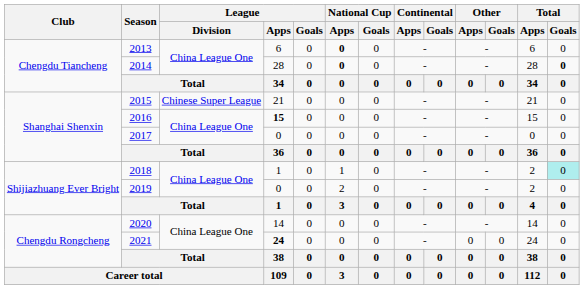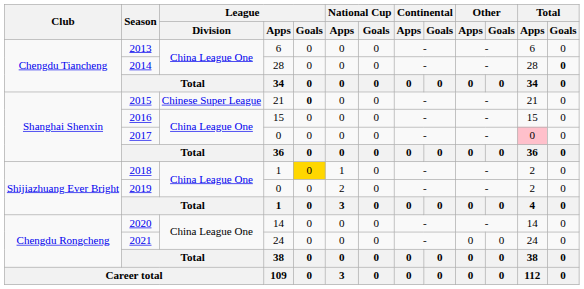(342, 48) bold -> (342, 48) normal
(342, 65) bold -> (342, 65) normal
(309, 100) normal -> (309, 100) bold
(278, 118) bold -> (278, 118) normal
(532, 135) no background -> (532, 135) pink background
(309, 170) no background -> (309, 170) gold background
(563, 170) paleturquoise background -> (563, 170) no background
(278, 240) bold -> (278, 240) normal
